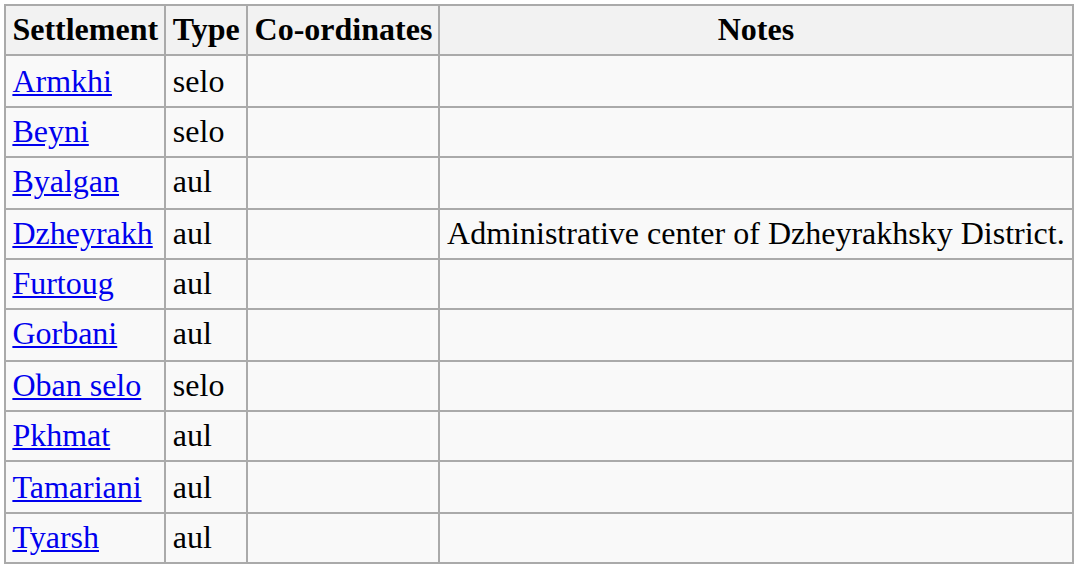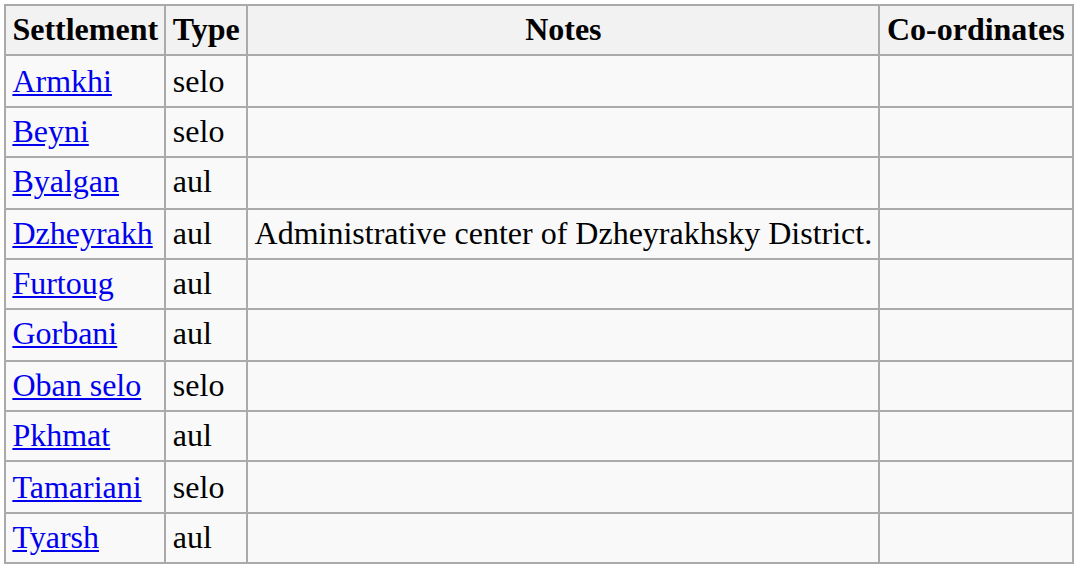columns swapped: (343, 29) <-> (756, 29)
(192, 486) aul -> (199, 486) selo
